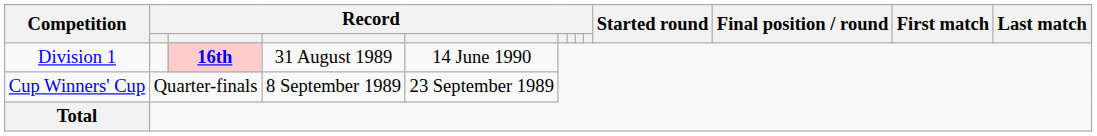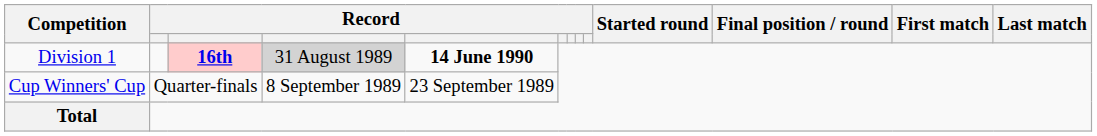(334, 57) no background -> (334, 57) lightgrey background
(482, 57) normal -> (482, 57) bold
